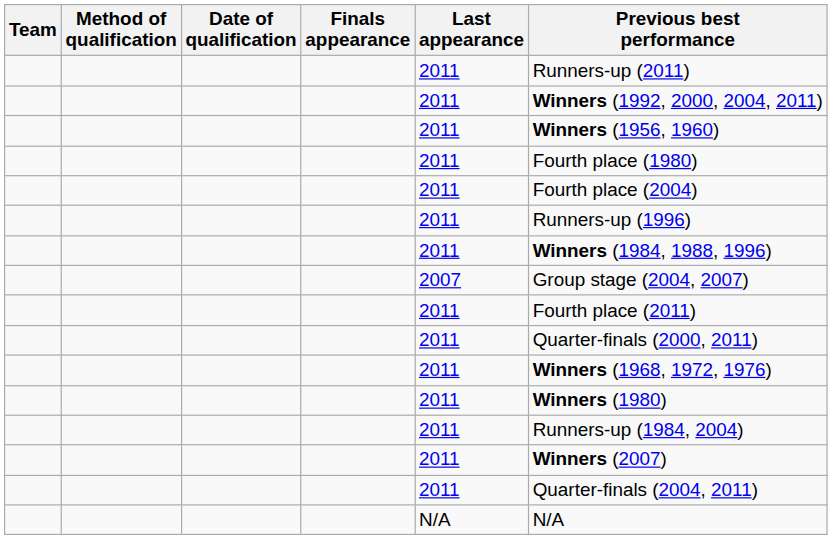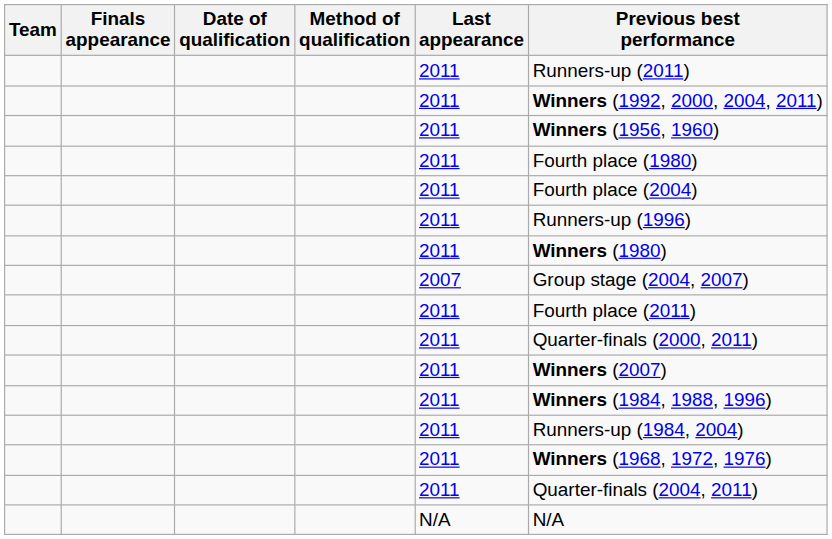columns swapped: (121, 30) <-> (358, 30)
(652, 250) Winners (1984, 1988, 1996) -> (600, 250) Winners (1980)
(652, 370) Winners (1968, 1972, 1976) -> (600, 370) Winners (2007)
(600, 400) Winners (1980) -> (652, 400) Winners (1984, 1988, 1996)
(600, 459) Winners (2007) -> (652, 459) Winners (1968, 1972, 1976)
